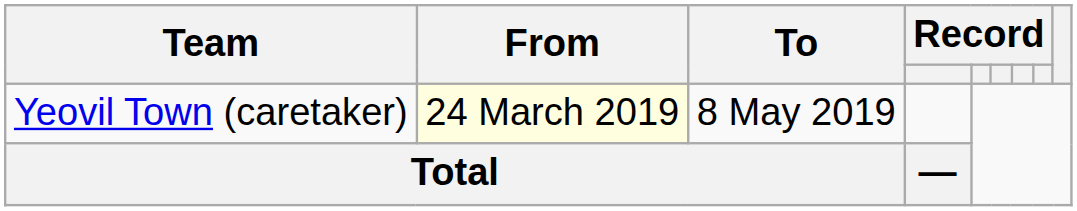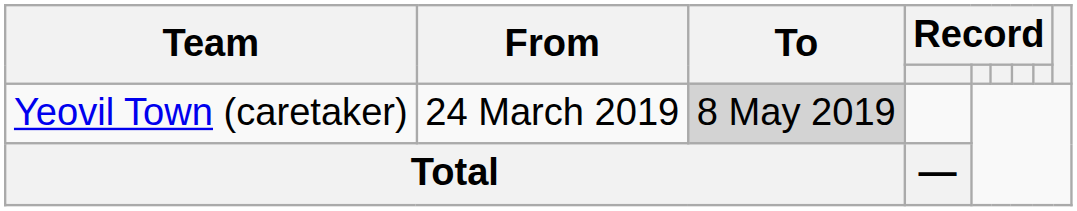(552, 112) lightyellow background -> (552, 112) no background
(796, 112) no background -> (796, 112) lightgrey background
